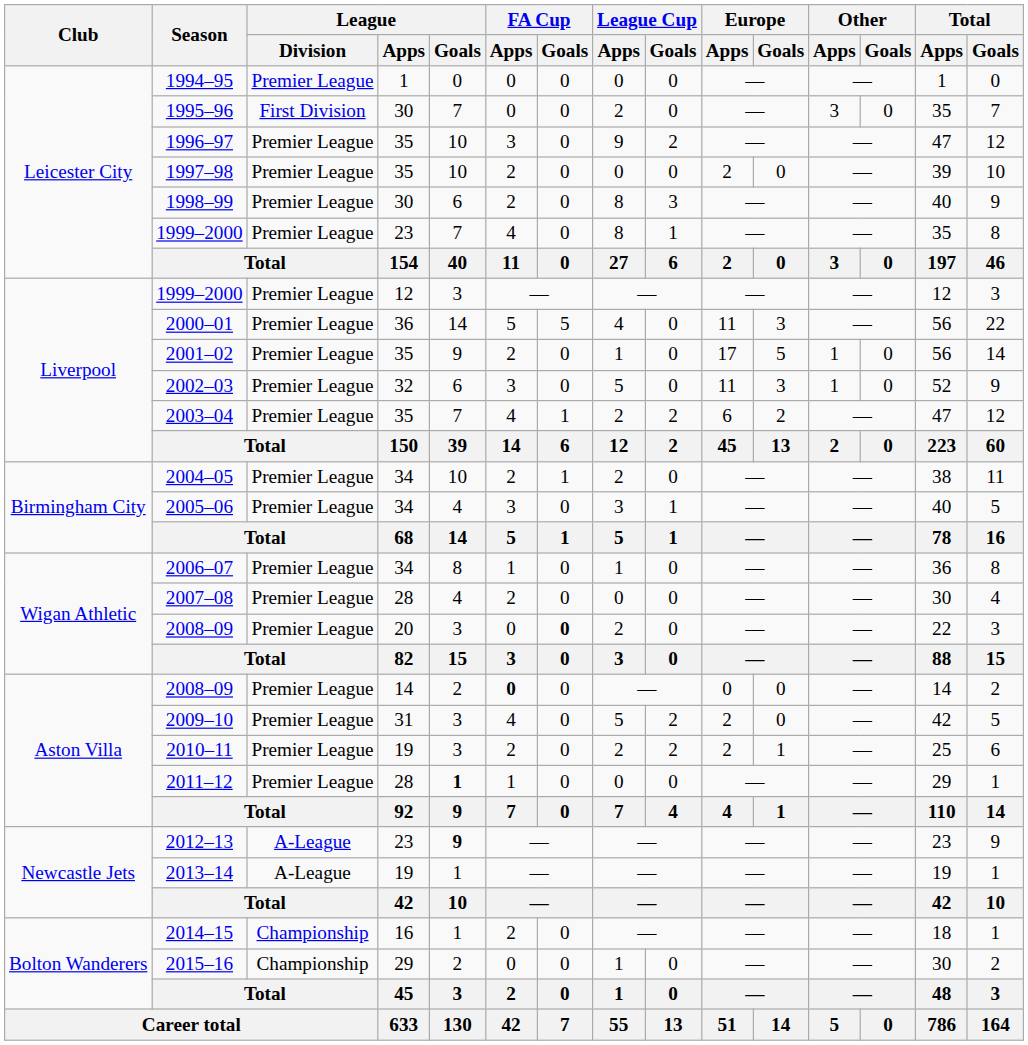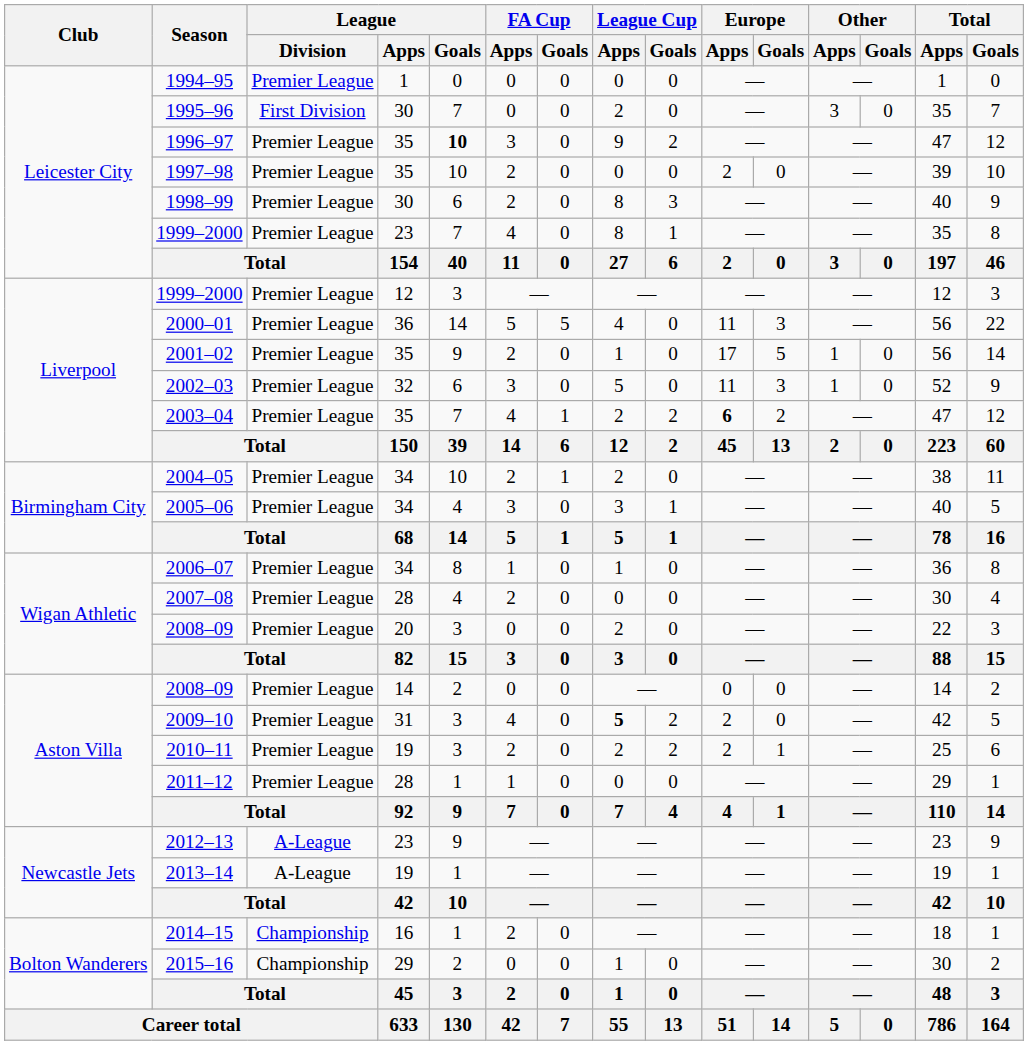(457, 141) normal -> (457, 141) bold
(727, 415) normal -> (727, 415) bold
(565, 628) bold -> (565, 628) normal
(511, 689) bold -> (511, 689) normal
(619, 720) normal -> (619, 720) bold
(457, 780) bold -> (457, 780) normal
(457, 841) bold -> (457, 841) normal
